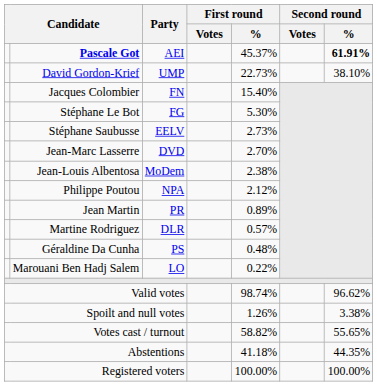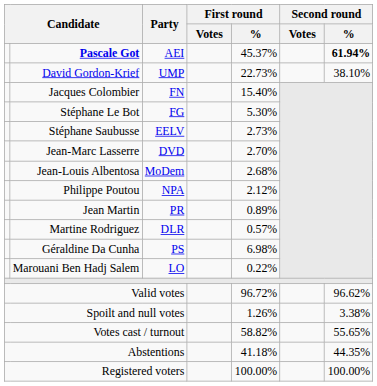(351, 53) 61.91% -> (351, 53) 61.94%
(262, 170) 2.38% -> (262, 170) 2.68%
(262, 249) 0.48% -> (262, 249) 6.98%
(259, 293) 98.74% -> (259, 293) 96.72%
